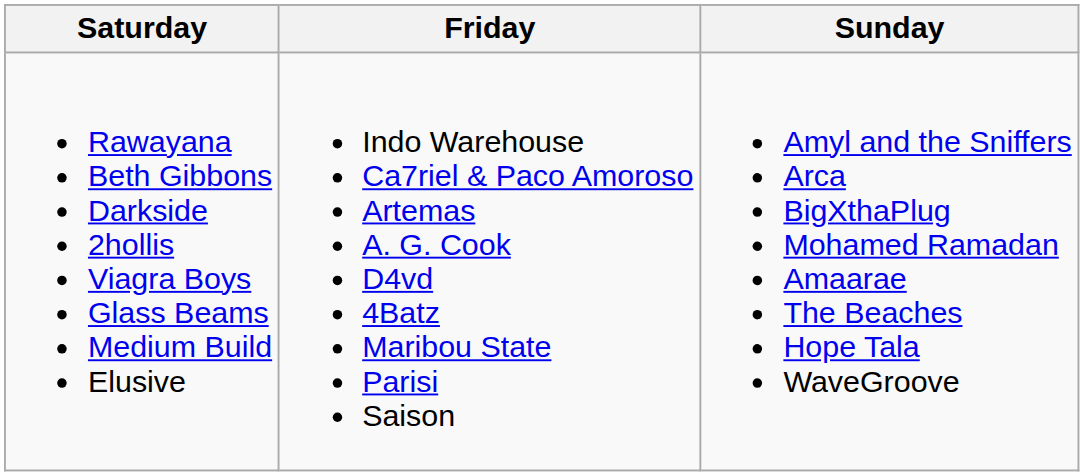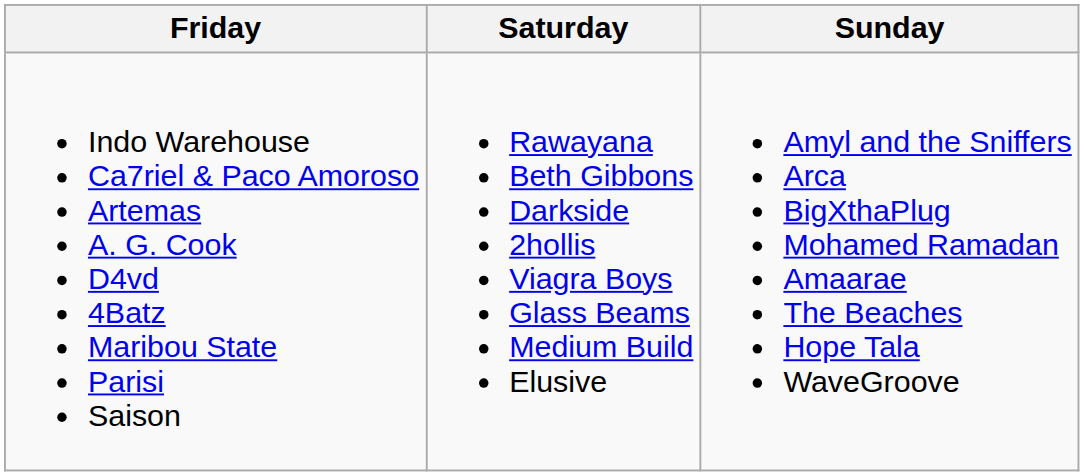columns swapped: (490, 28) <-> (142, 28)
